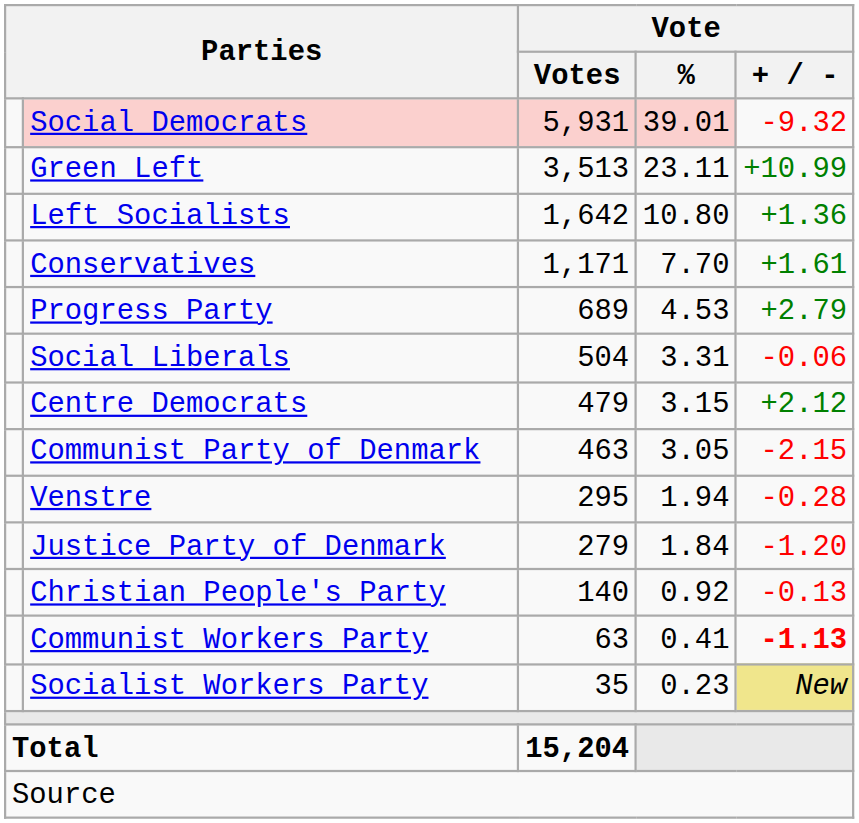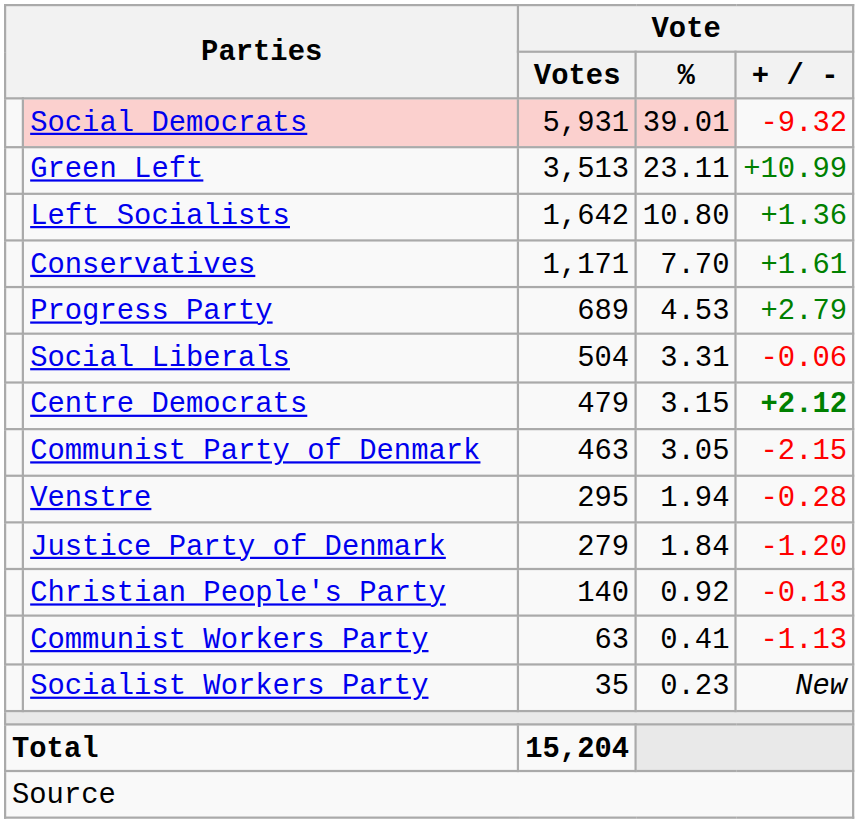(804, 405) normal -> (804, 405) bold
(804, 640) bold -> (804, 640) normal
(821, 687) khaki background -> (821, 687) no background
